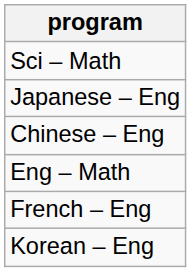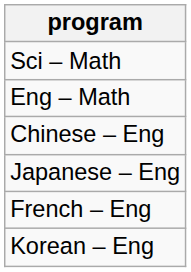(95, 97) Japanese – Eng -> (70, 97) Eng – Math
(70, 172) Eng – Math -> (95, 172) Japanese – Eng
